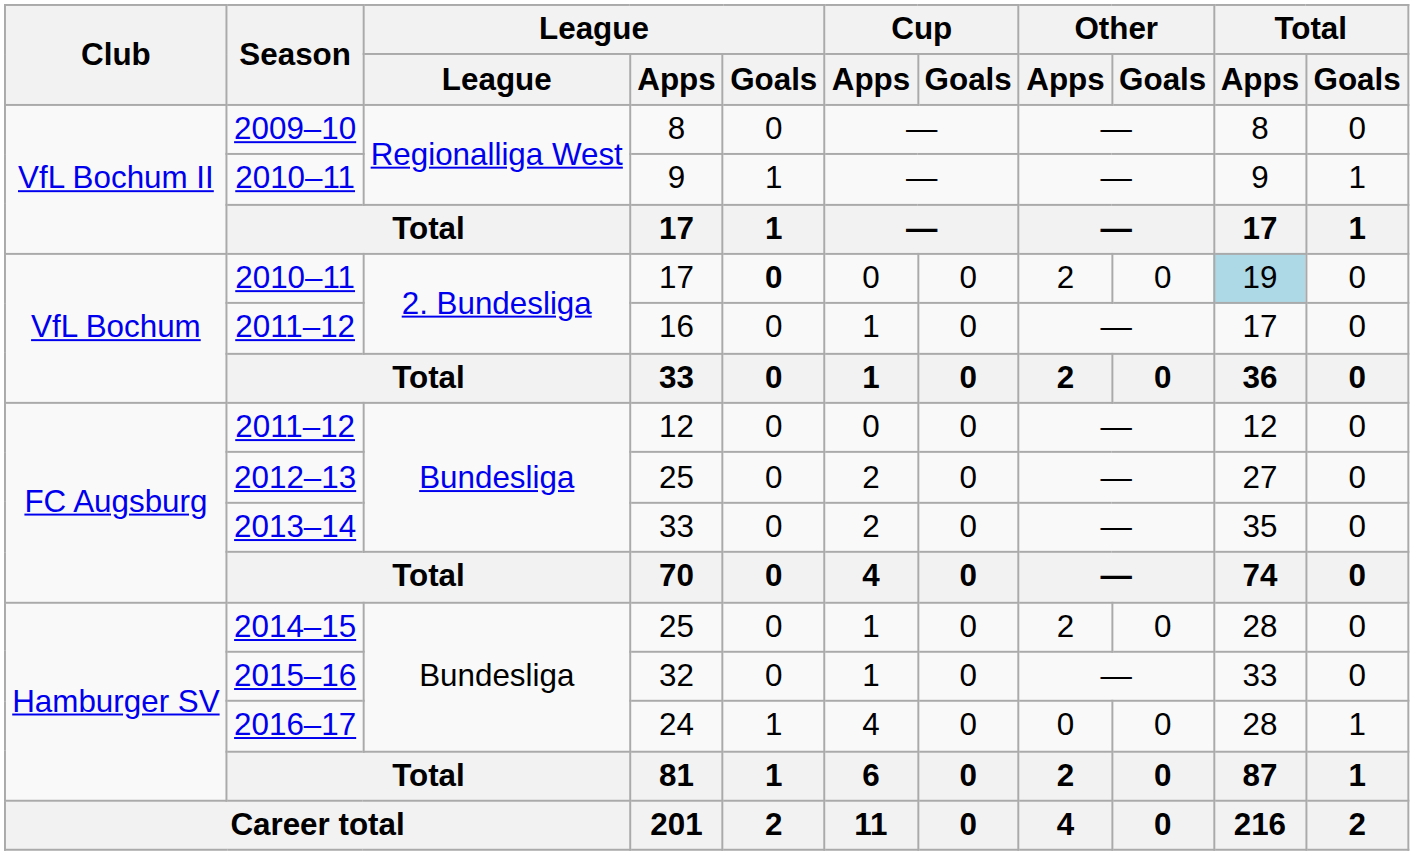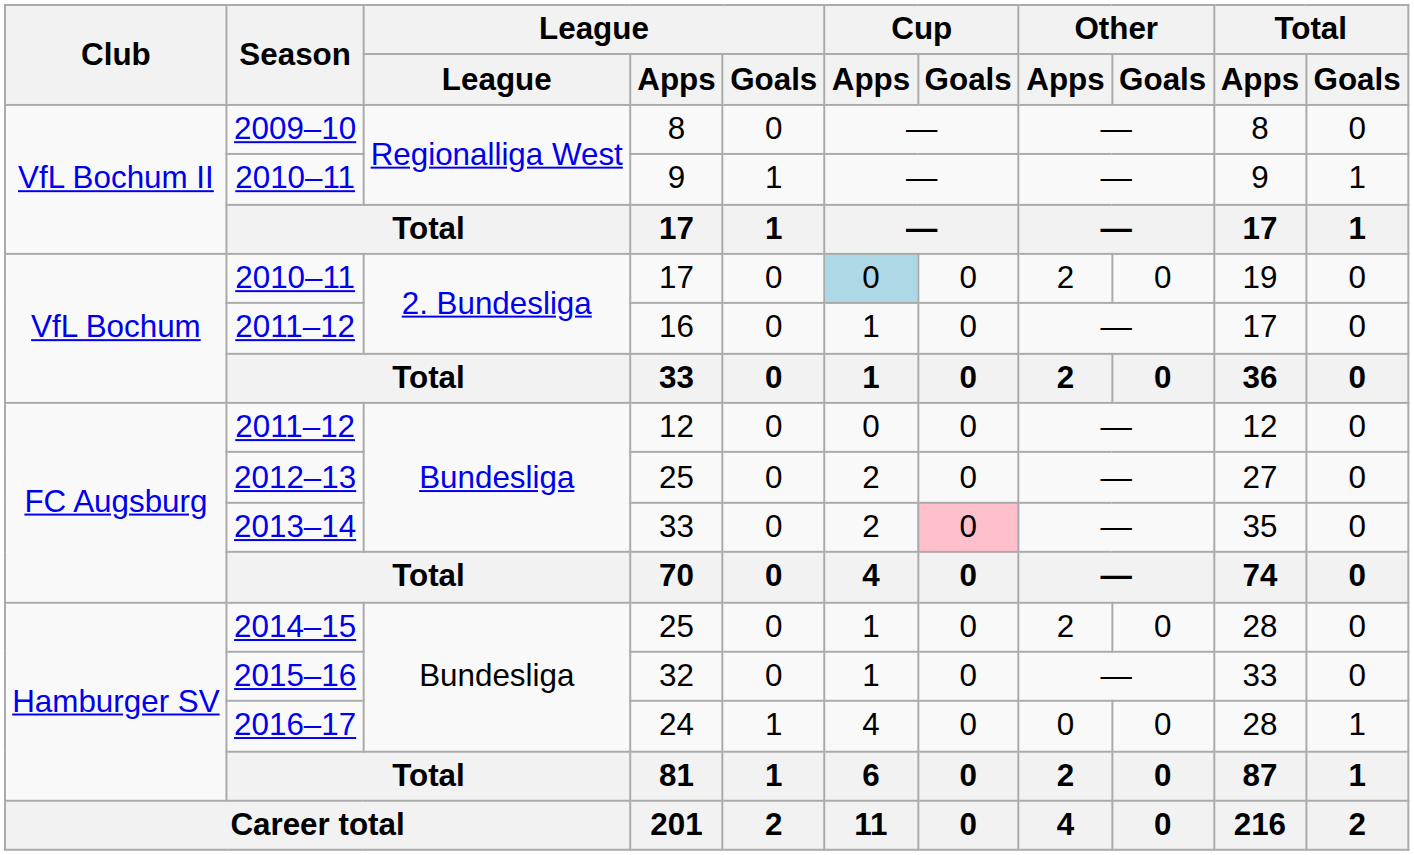(774, 278) bold -> (774, 278) normal
(871, 278) no background -> (871, 278) lightblue background
(1260, 278) lightblue background -> (1260, 278) no background
(968, 526) no background -> (968, 526) pink background
